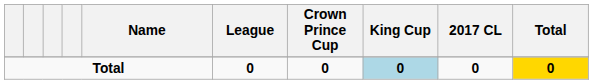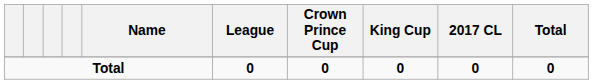(400, 68) lightblue background -> (400, 68) no background
(551, 68) gold background -> (551, 68) no background
